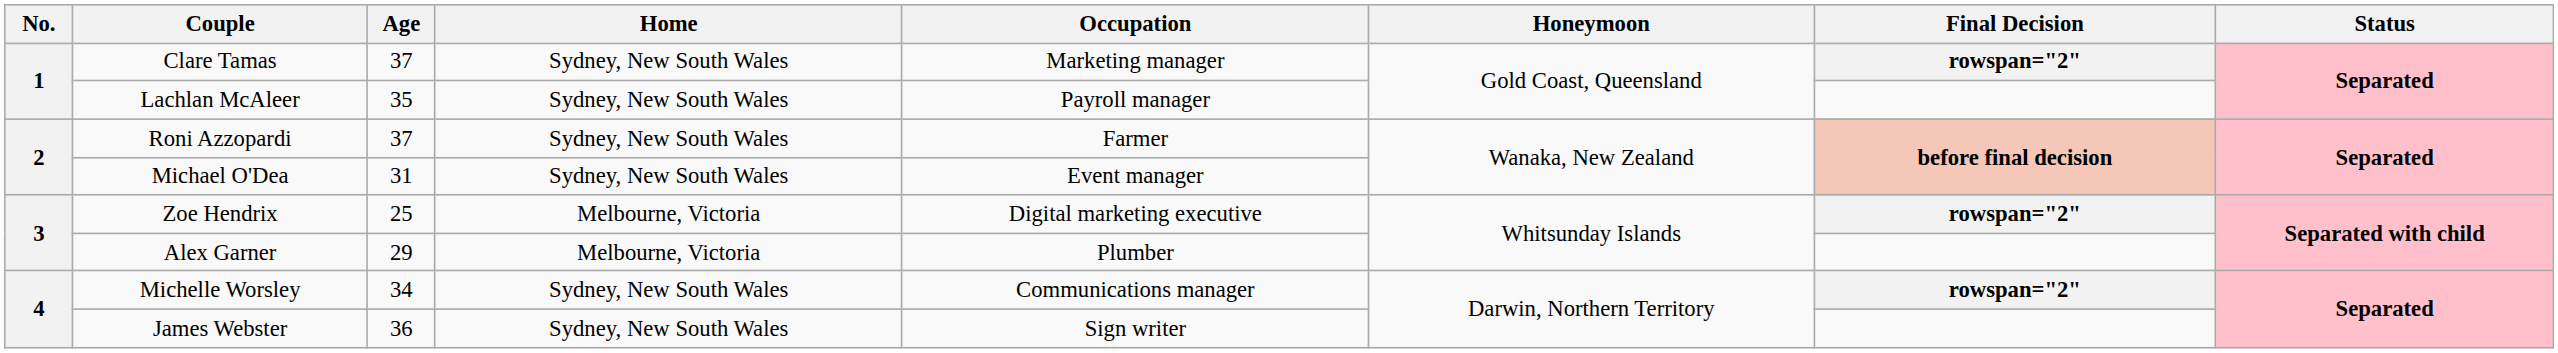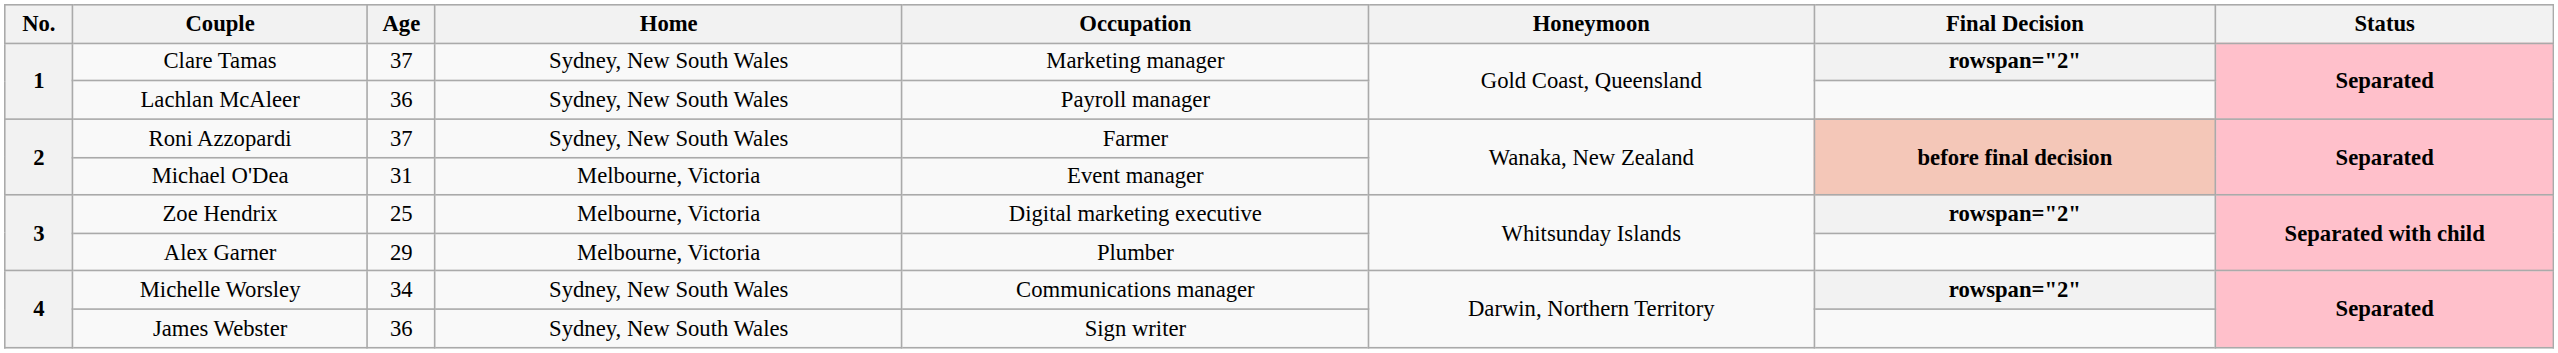(401, 99) 35 -> (401, 99) 36
(669, 175) Sydney, New South Wales -> (669, 175) Melbourne, Victoria
